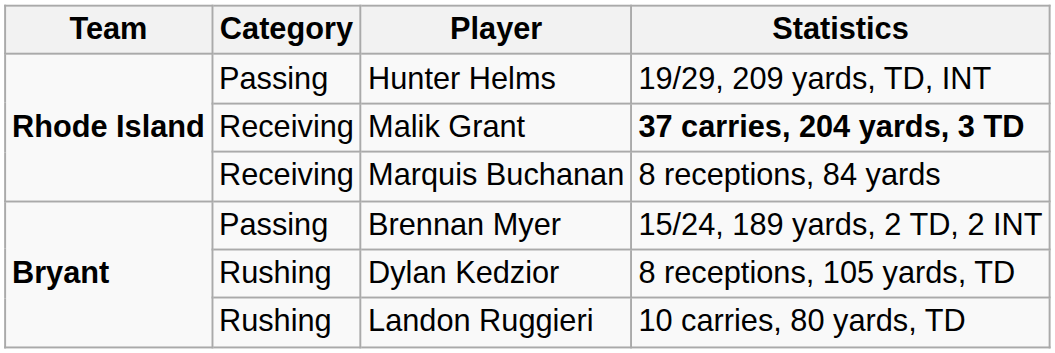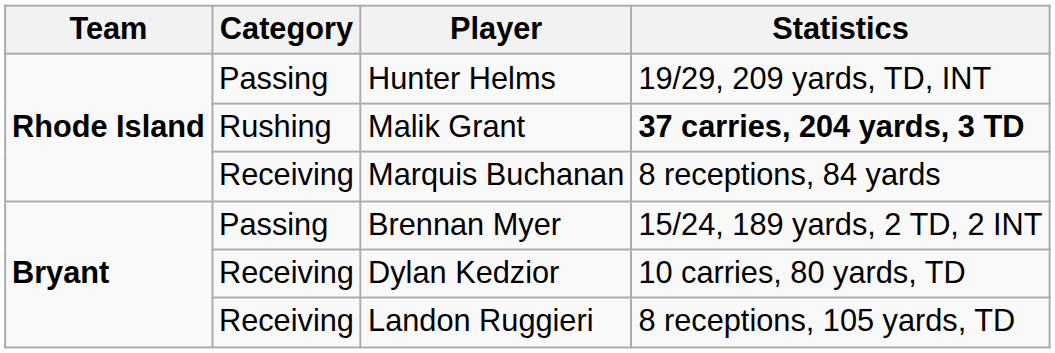(286, 127) Receiving -> (275, 127) Rushing
(275, 273) Rushing -> (286, 273) Receiving
(827, 273) 8 receptions, 105 yards, TD -> (802, 273) 10 carries, 80 yards, TD
(275, 321) Rushing -> (286, 321) Receiving
(802, 321) 10 carries, 80 yards, TD -> (827, 321) 8 receptions, 105 yards, TD
